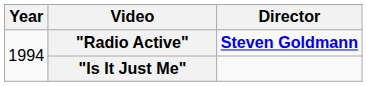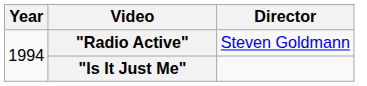(289, 42) bold -> (285, 42) normal
